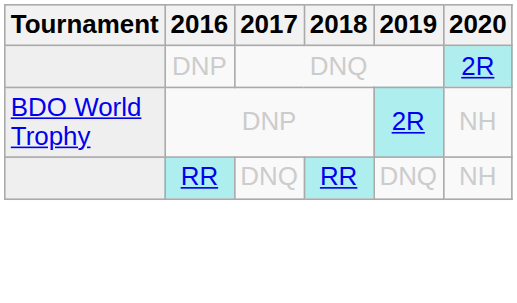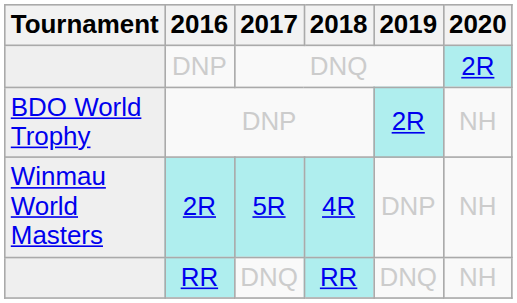+ row: (339, 206)
